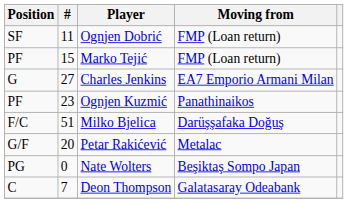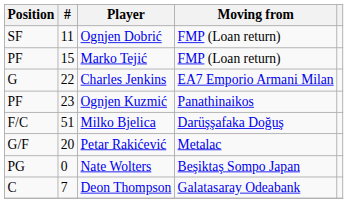(67, 79) 27 -> (67, 79) 22
